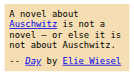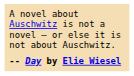(65, 61) normal -> (65, 61) bold
